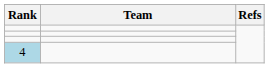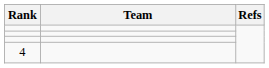(22, 52) lightblue background -> (22, 52) no background
